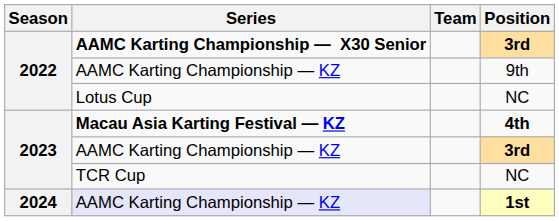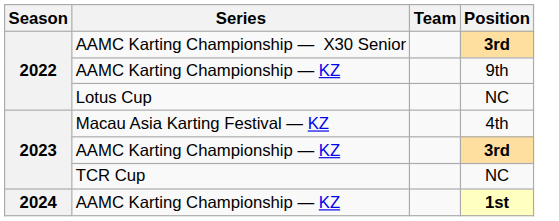(251, 45) bold -> (241, 45) normal
(210, 124) bold -> (202, 124) normal
(517, 124) bold -> (497, 124) normal
(208, 203) lavender background -> (208, 203) no background
